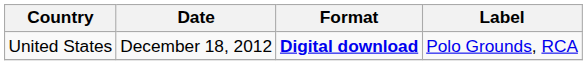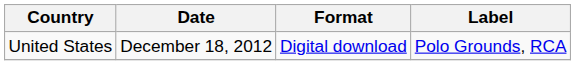(349, 45) bold -> (343, 45) normal
